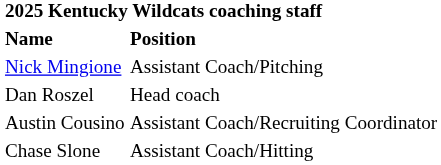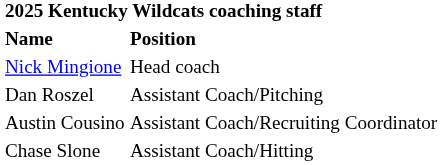(226, 66) Assistant Coach/Pitching -> (175, 66) Head coach
(175, 94) Head coach -> (226, 94) Assistant Coach/Pitching
